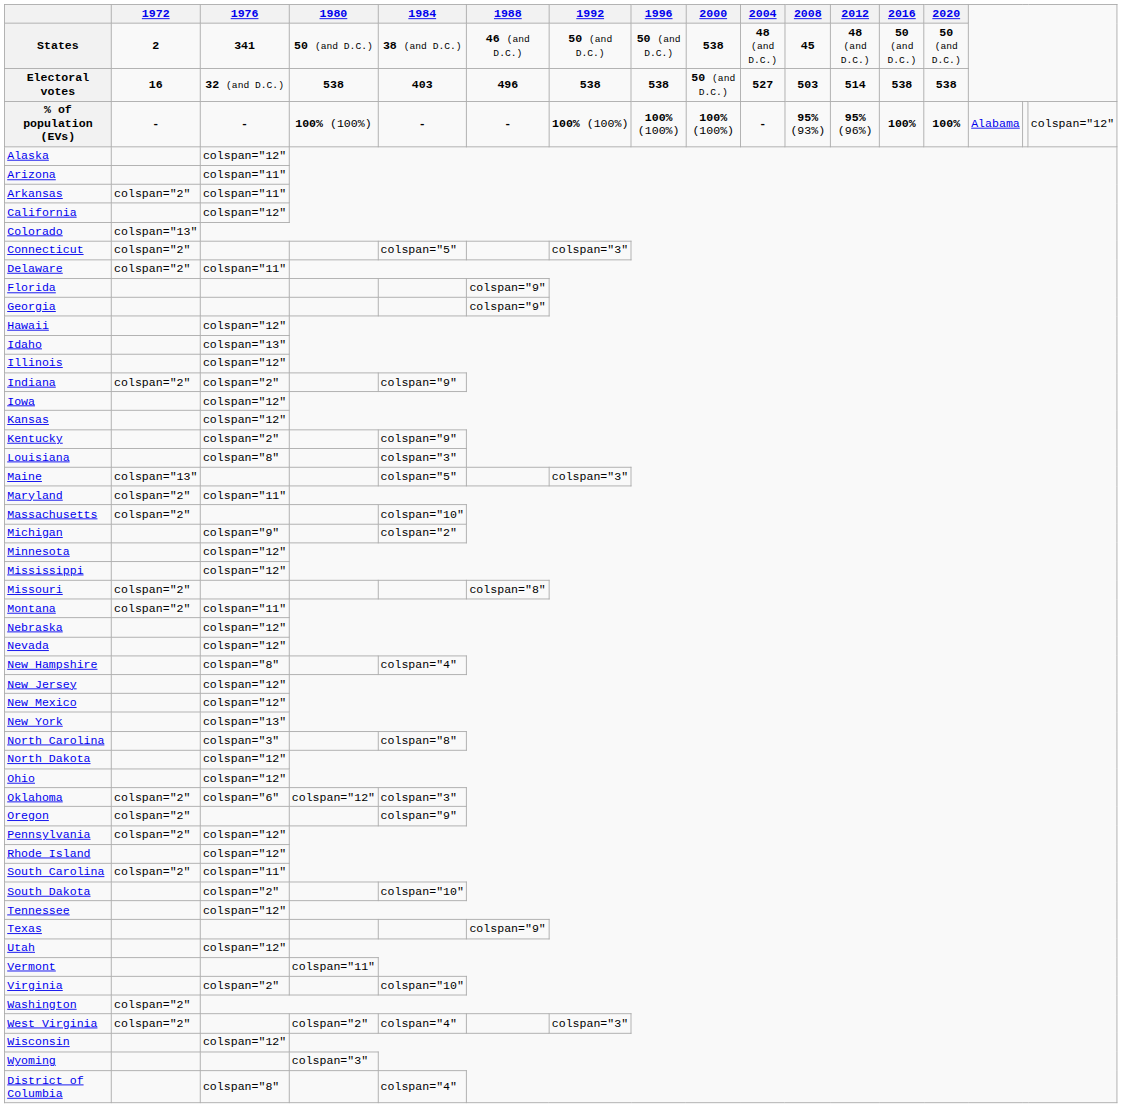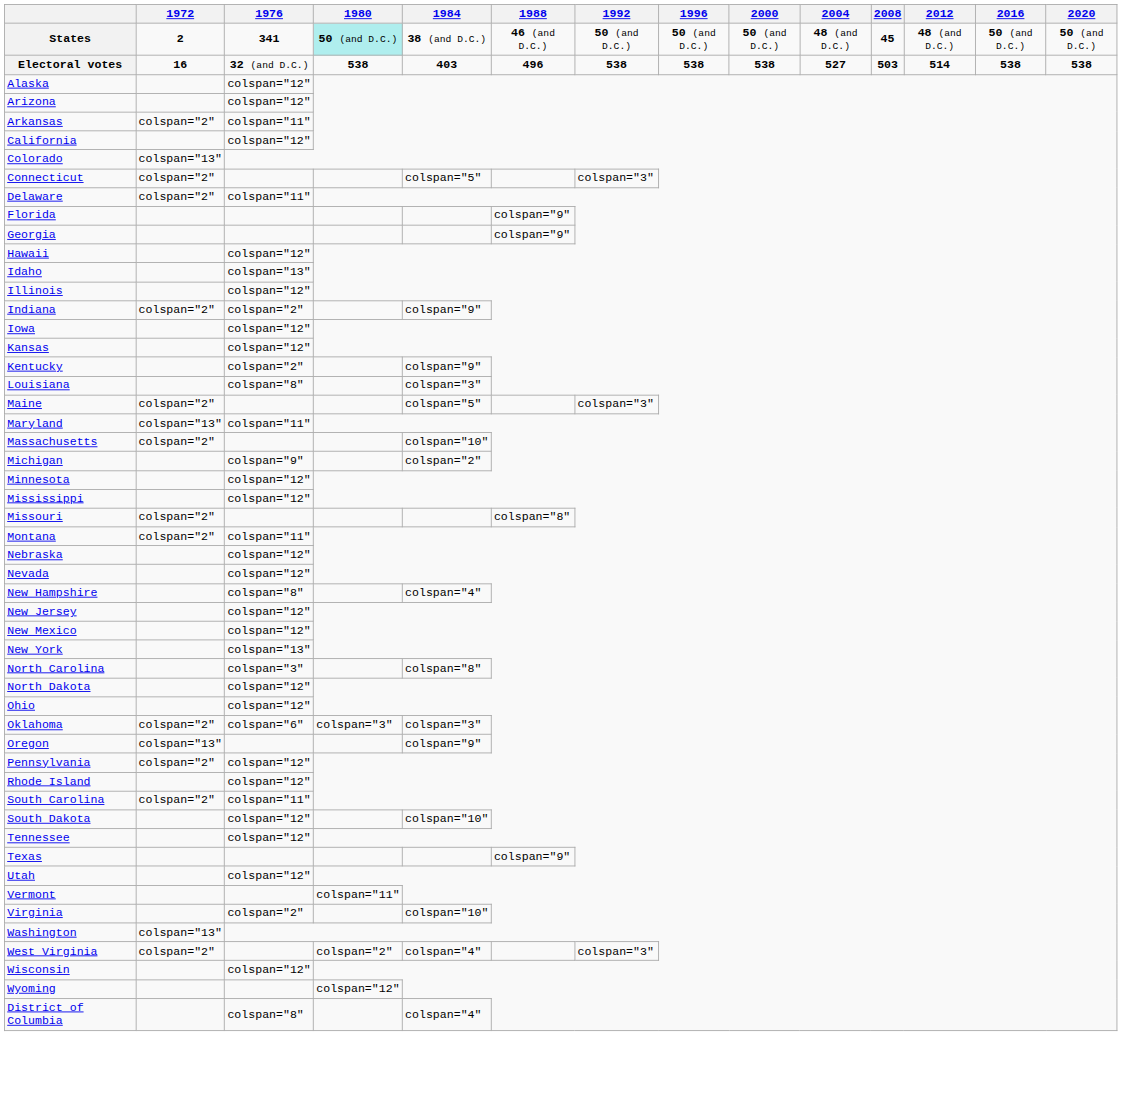(333, 46) no background -> (358, 39) paleturquoise background
(713, 46) 538 -> (765, 39) 50 (and D.C.)
(713, 85) 50 (and D.C.) -> (765, 65) 538
- row: (58, 124)
(245, 175) colspan="11" -> (269, 103) colspan="12"
(156, 477) colspan="13" -> (177, 404) colspan="2"
(152, 495) colspan="2" -> (180, 423) colspan="13"
(333, 797) colspan="12" -> (354, 725) colspan="3"
(152, 816) colspan="2" -> (180, 744) colspan="13"
(241, 891) colspan="2" -> (269, 819) colspan="12"
(152, 1005) colspan="2" -> (180, 932) colspan="13"
(330, 1061) colspan="3" -> (358, 989) colspan="12"
